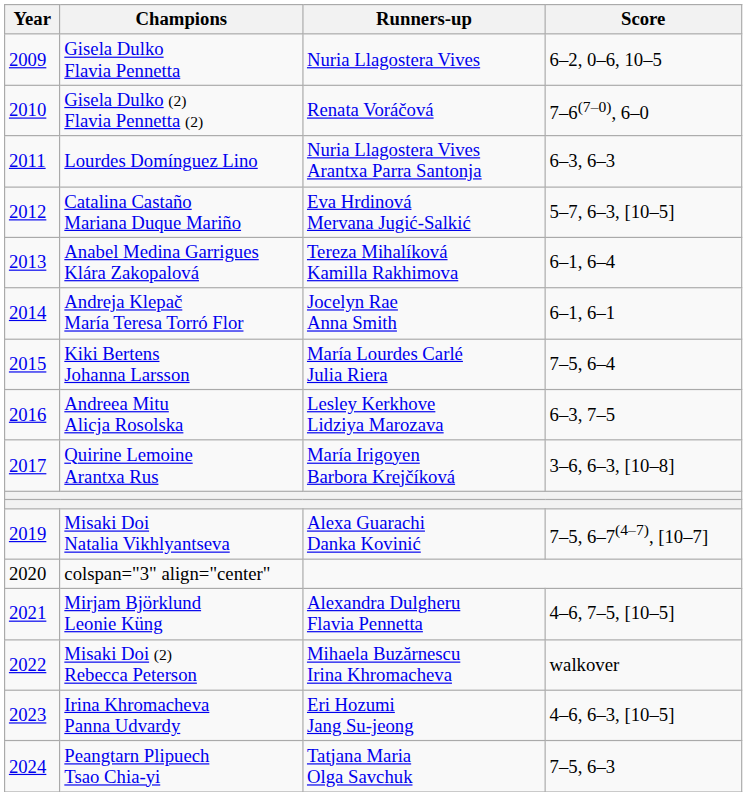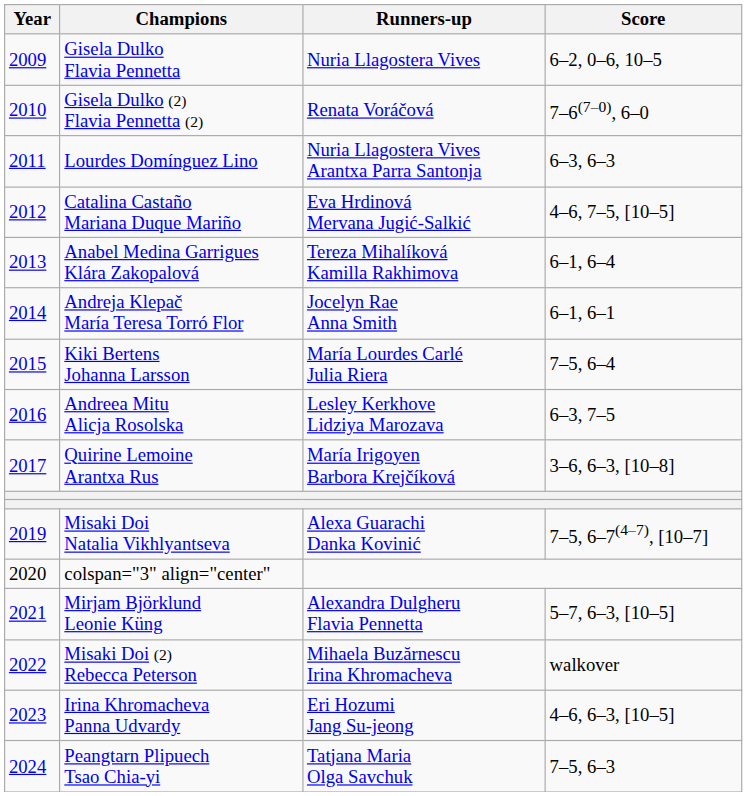(612, 211) 5–7, 6–3, [10–5] -> (612, 211) 4–6, 7–5, [10–5]
(612, 613) 4–6, 7–5, [10–5] -> (612, 613) 5–7, 6–3, [10–5]
